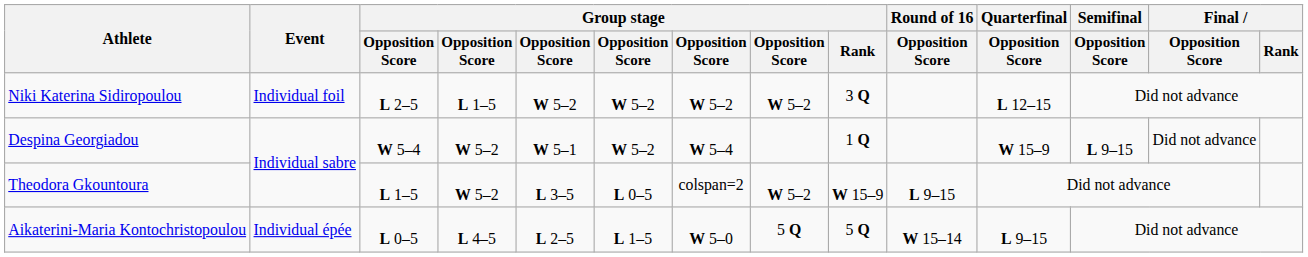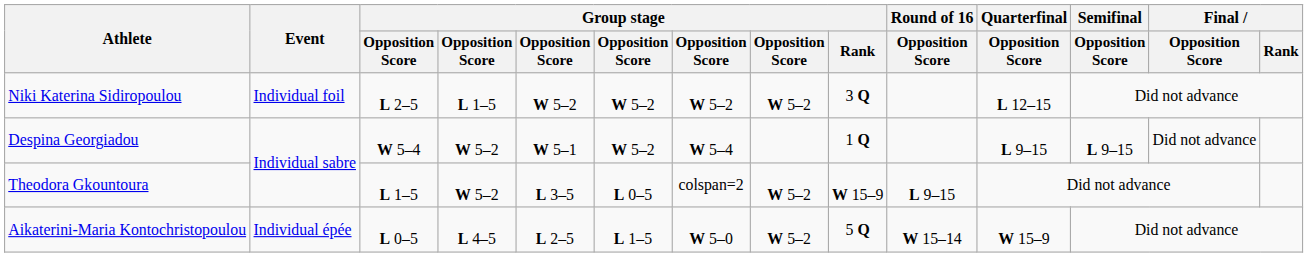(1024, 149) W 15–9 -> (1024, 149) L 9–15
(789, 230) 5 Q -> (789, 239) W 5–2
(1024, 239) L 9–15 -> (1024, 239) W 15–9
